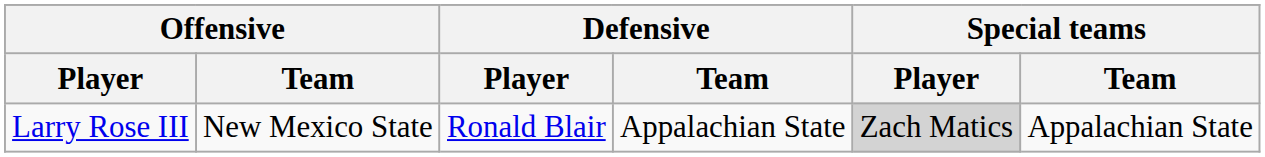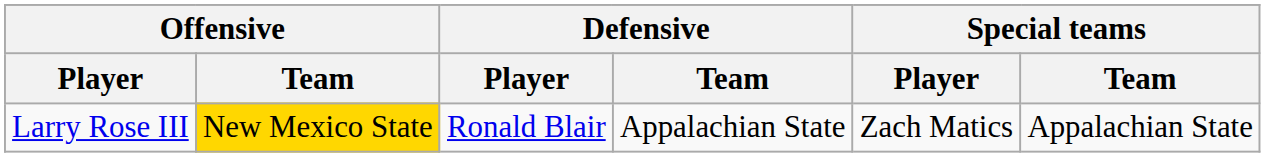(318, 126) no background -> (318, 126) gold background
(936, 126) lightgrey background -> (936, 126) no background
